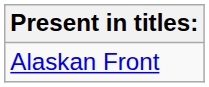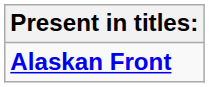(85, 61) normal -> (91, 61) bold
